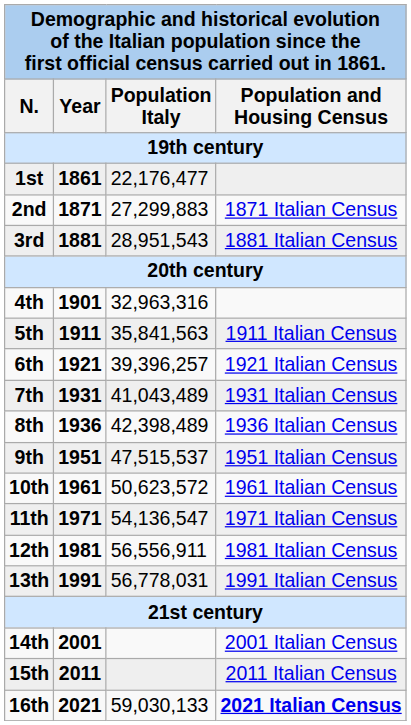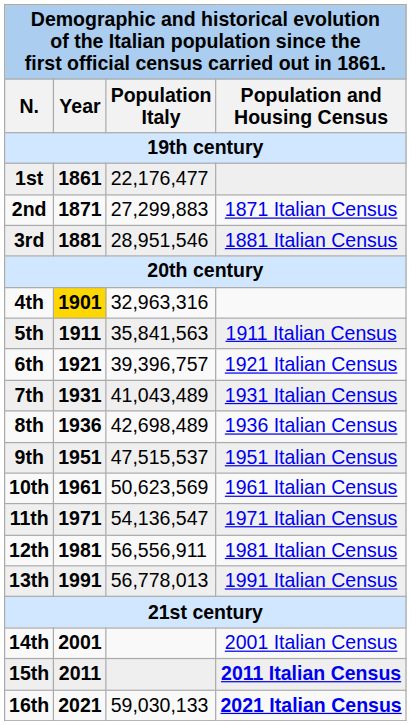(160, 240) 28,951,543 -> (160, 240) 28,951,546
(80, 302) no background -> (80, 302) gold background
(160, 364) 39,396,257 -> (160, 364) 39,396,757
(160, 426) 42,398,489 -> (160, 426) 42,698,489
(160, 488) 50,623,572 -> (160, 488) 50,623,569
(160, 581) 56,778,031 -> (160, 581) 56,778,013
(311, 674) normal -> (311, 674) bold
